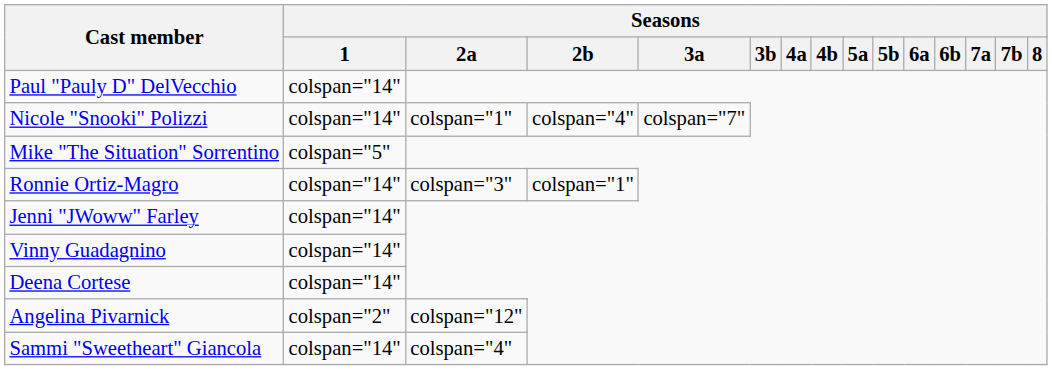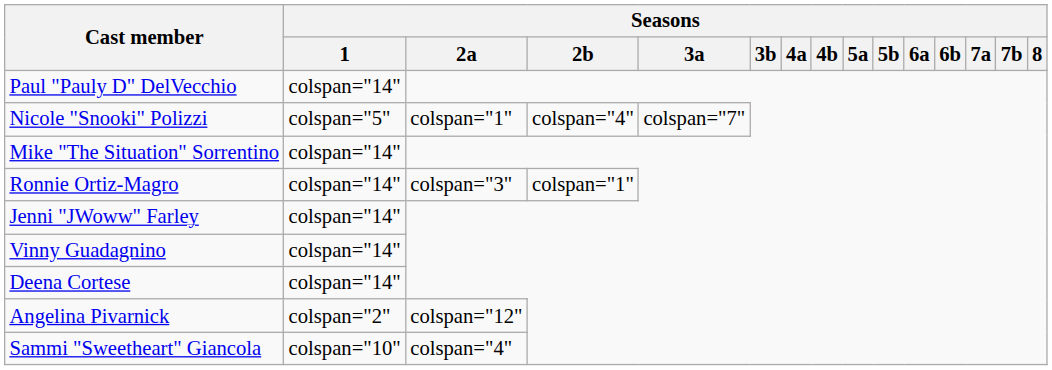(345, 119) colspan="14" -> (340, 119) colspan="5"
(340, 151) colspan="5" -> (345, 151) colspan="14"
(345, 348) colspan="14" -> (345, 348) colspan="10"
